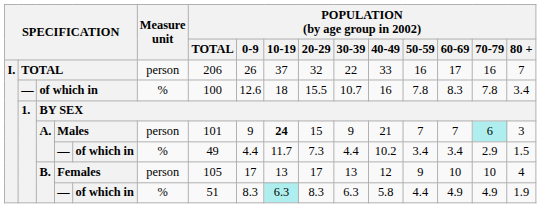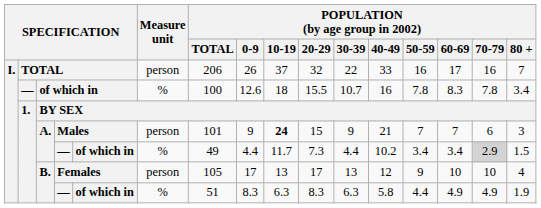(490, 130) paleturquoise background -> (490, 130) no background
(490, 151) no background -> (490, 151) lightgrey background
(281, 192) paleturquoise background -> (281, 192) no background
